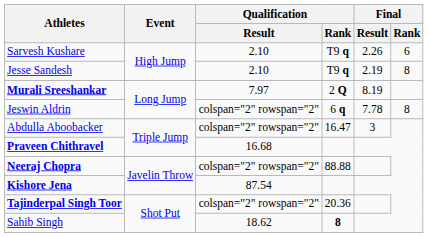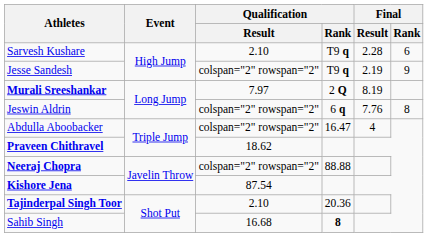(372, 52) 2.26 -> (372, 52) 2.28
(259, 71) 2.10 -> (259, 71) colspan="2" rowspan="2"
(407, 71) 8 -> (407, 71) 9
(372, 109) 7.78 -> (372, 109) 7.76
(372, 128) 3 -> (372, 128) 4
(259, 147) 16.68 -> (259, 147) 18.62
(259, 204) colspan="2" rowspan="2" -> (259, 204) 2.10
(259, 223) 18.62 -> (259, 223) 16.68
